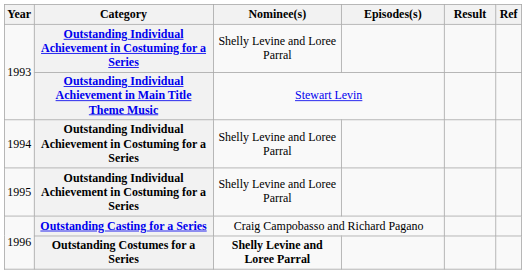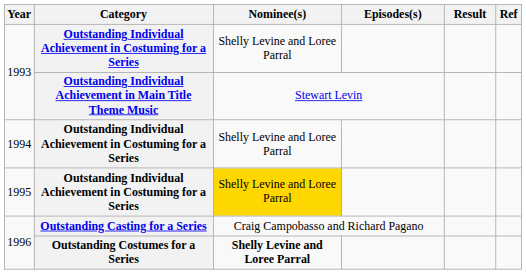(277, 192) no background -> (277, 192) gold background
